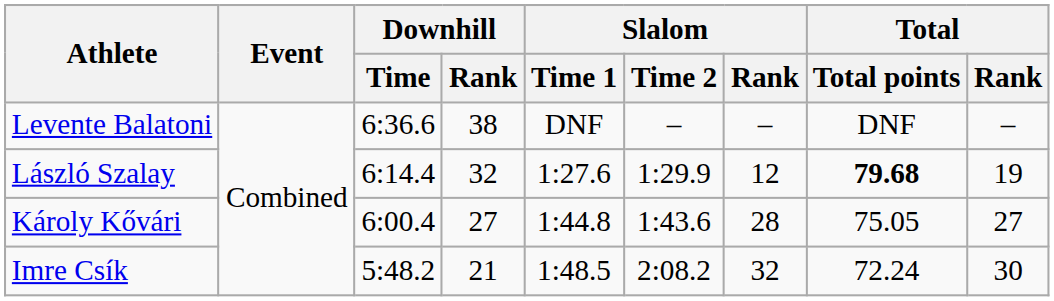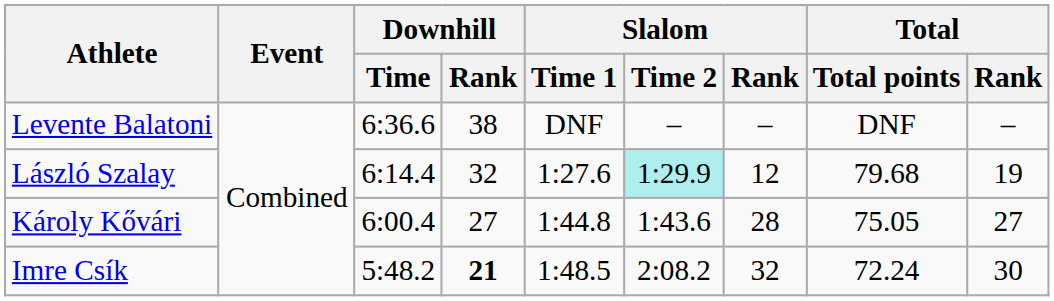(674, 173) no background -> (674, 173) paleturquoise background
(887, 173) bold -> (887, 173) normal
(483, 270) normal -> (483, 270) bold
